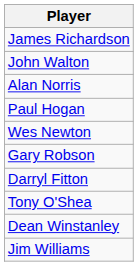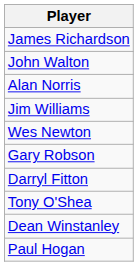(46, 109) Paul Hogan -> (49, 109) Jim Williams
(49, 249) Jim Williams -> (46, 249) Paul Hogan
